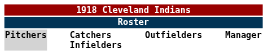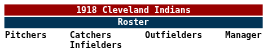(26, 35) lightgrey background -> (26, 35) no background
